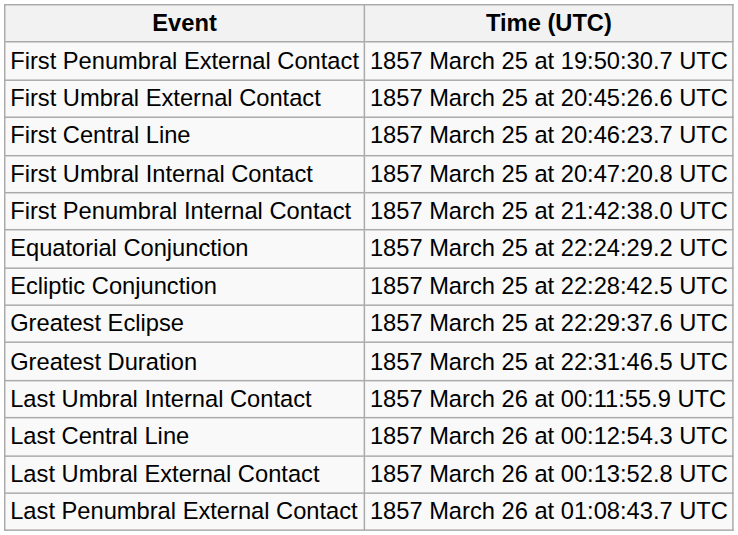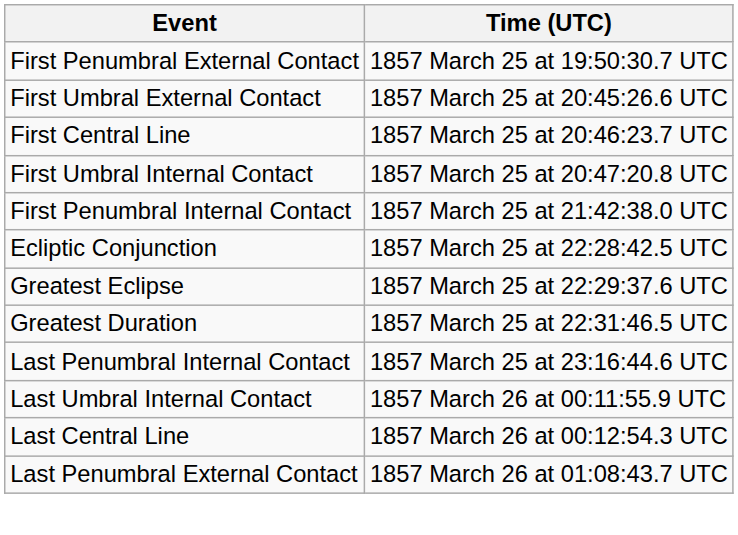- row: (129, 248)
+ row: (180, 361)
- row: (165, 473)
